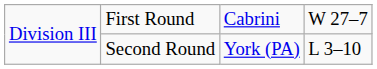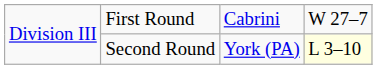(335, 49) no background -> (335, 49) lightyellow background
